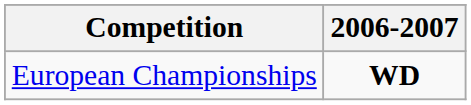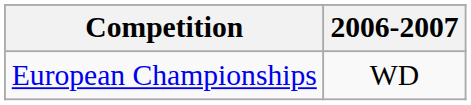(395, 74) bold -> (395, 74) normal
